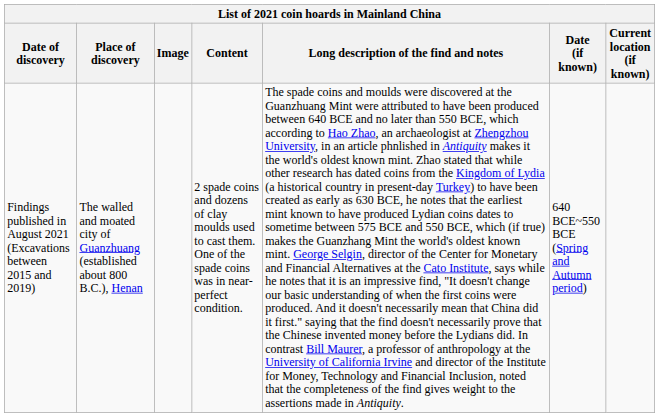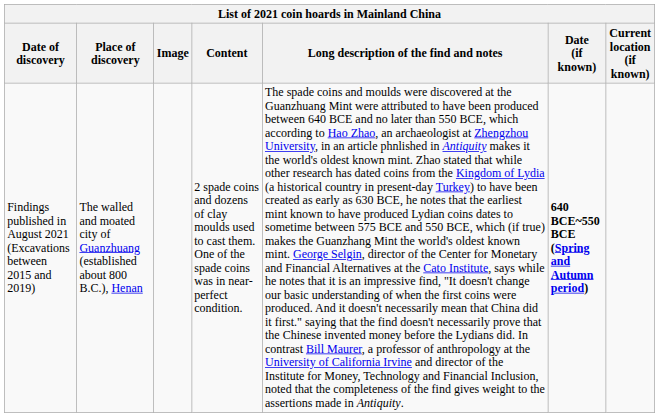(576, 247) normal -> (575, 247) bold
